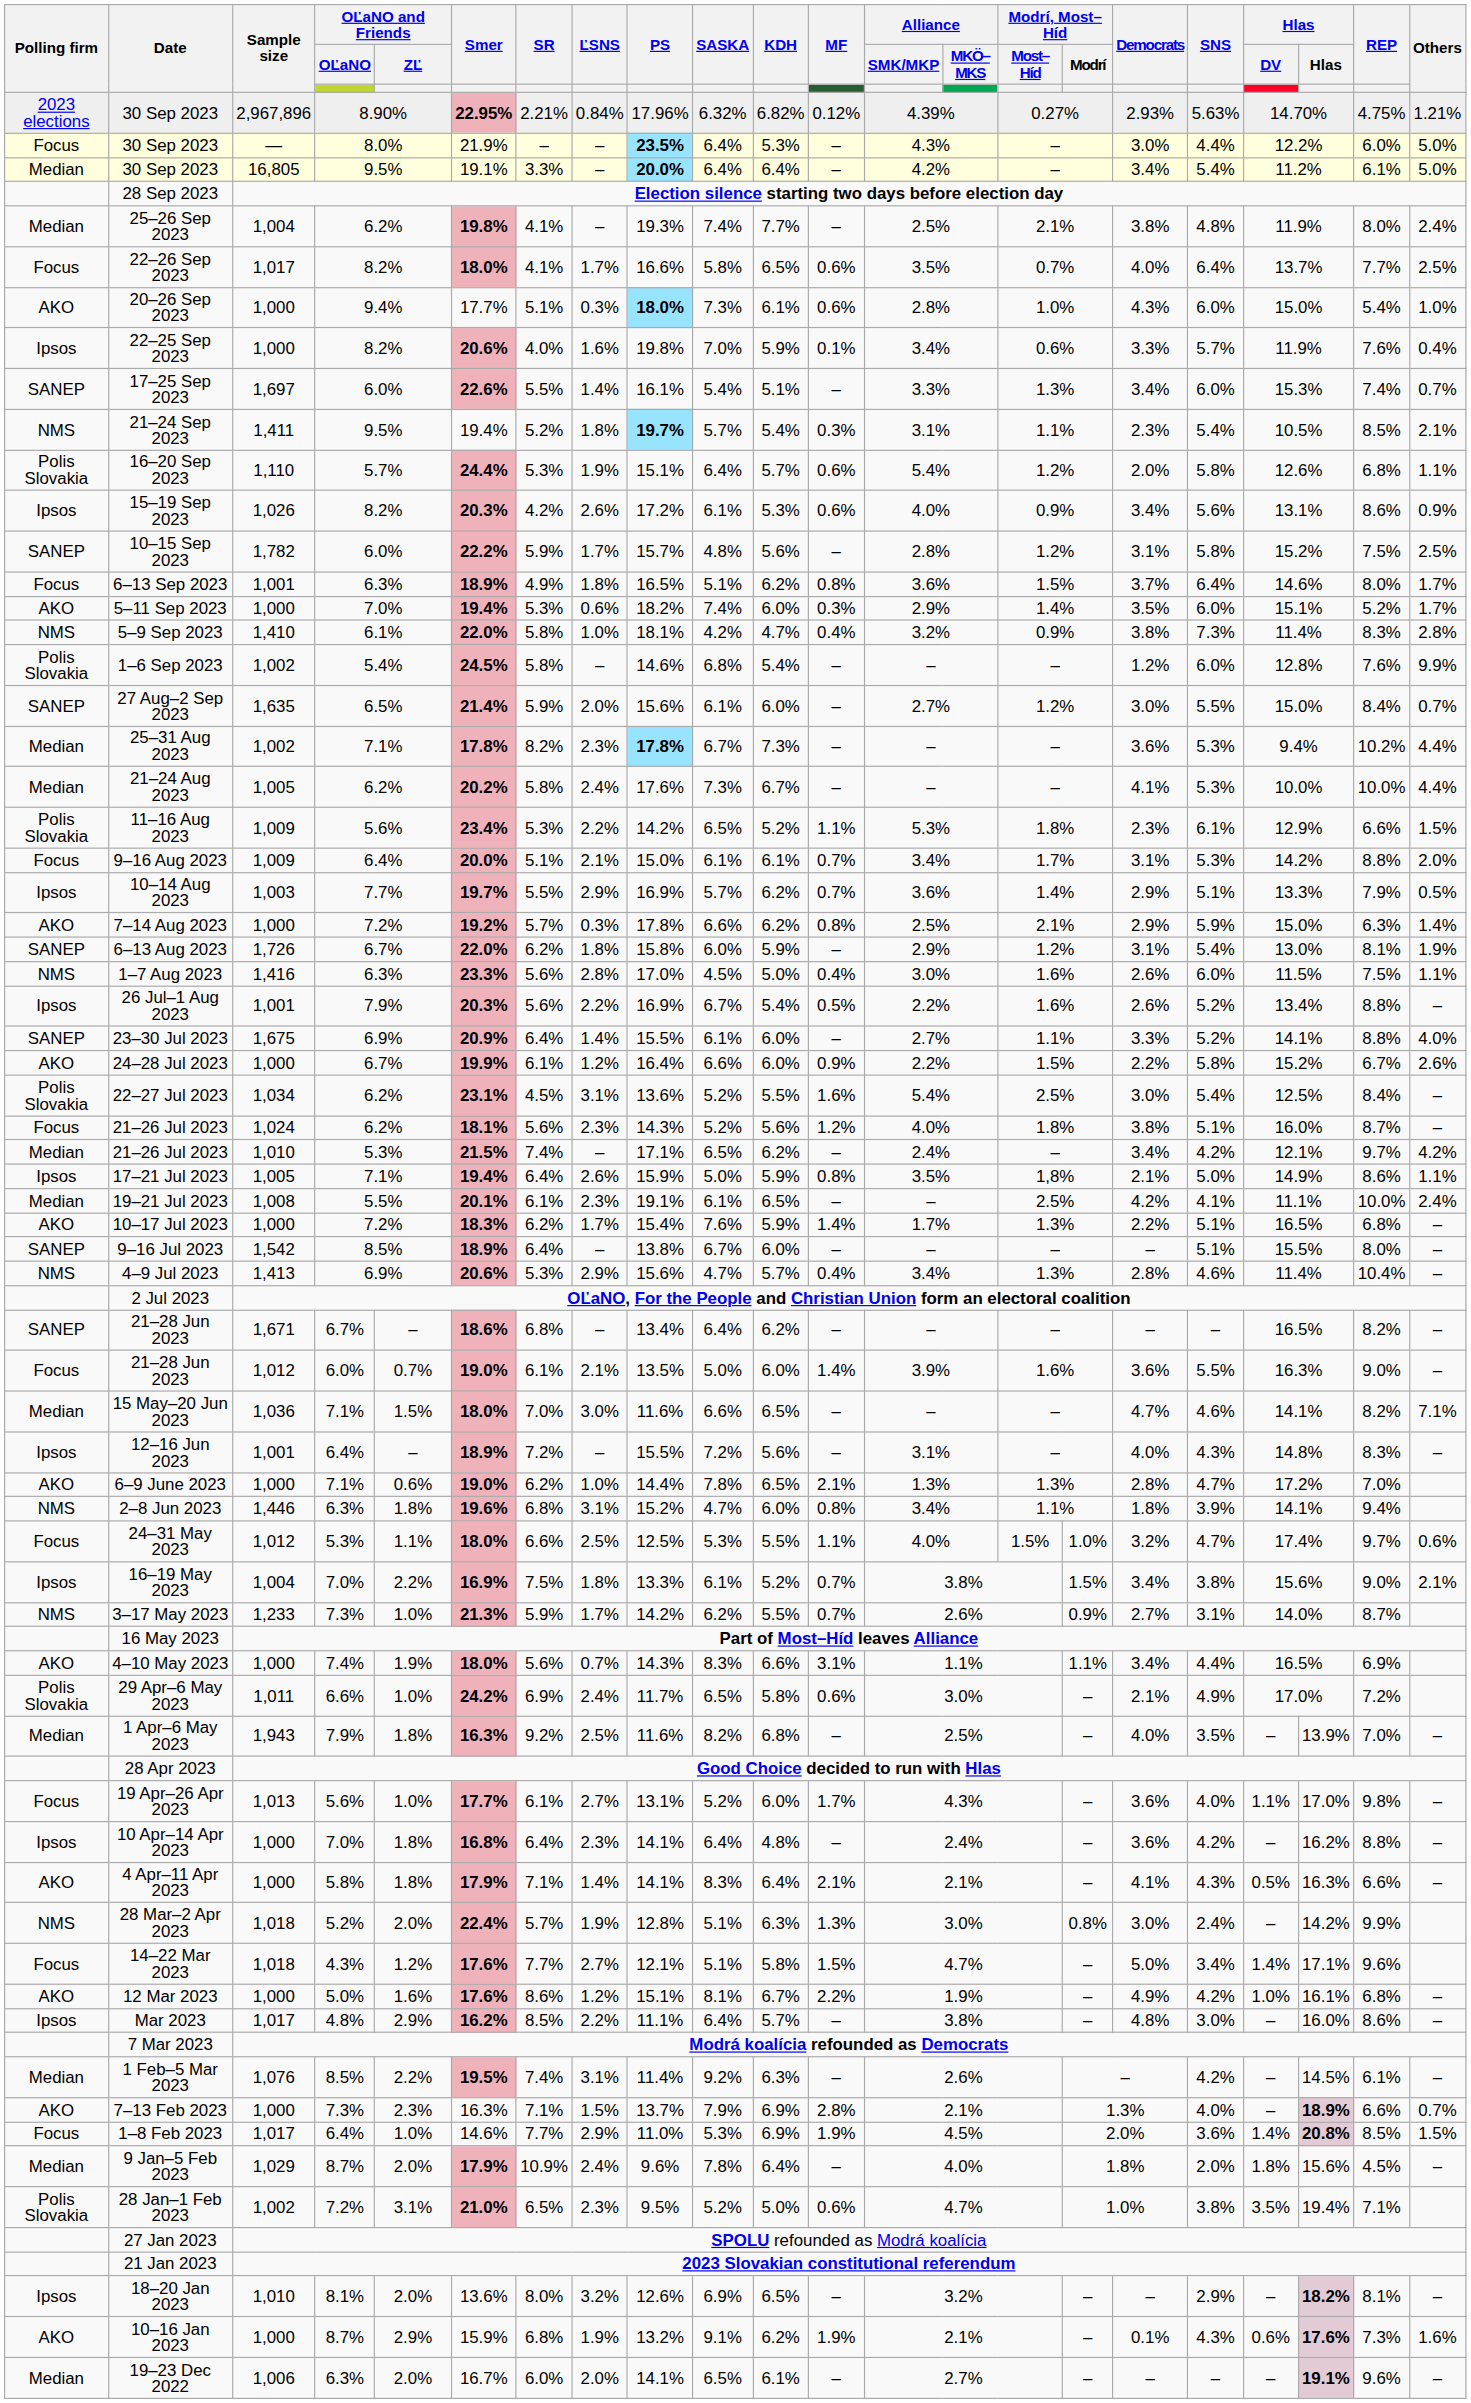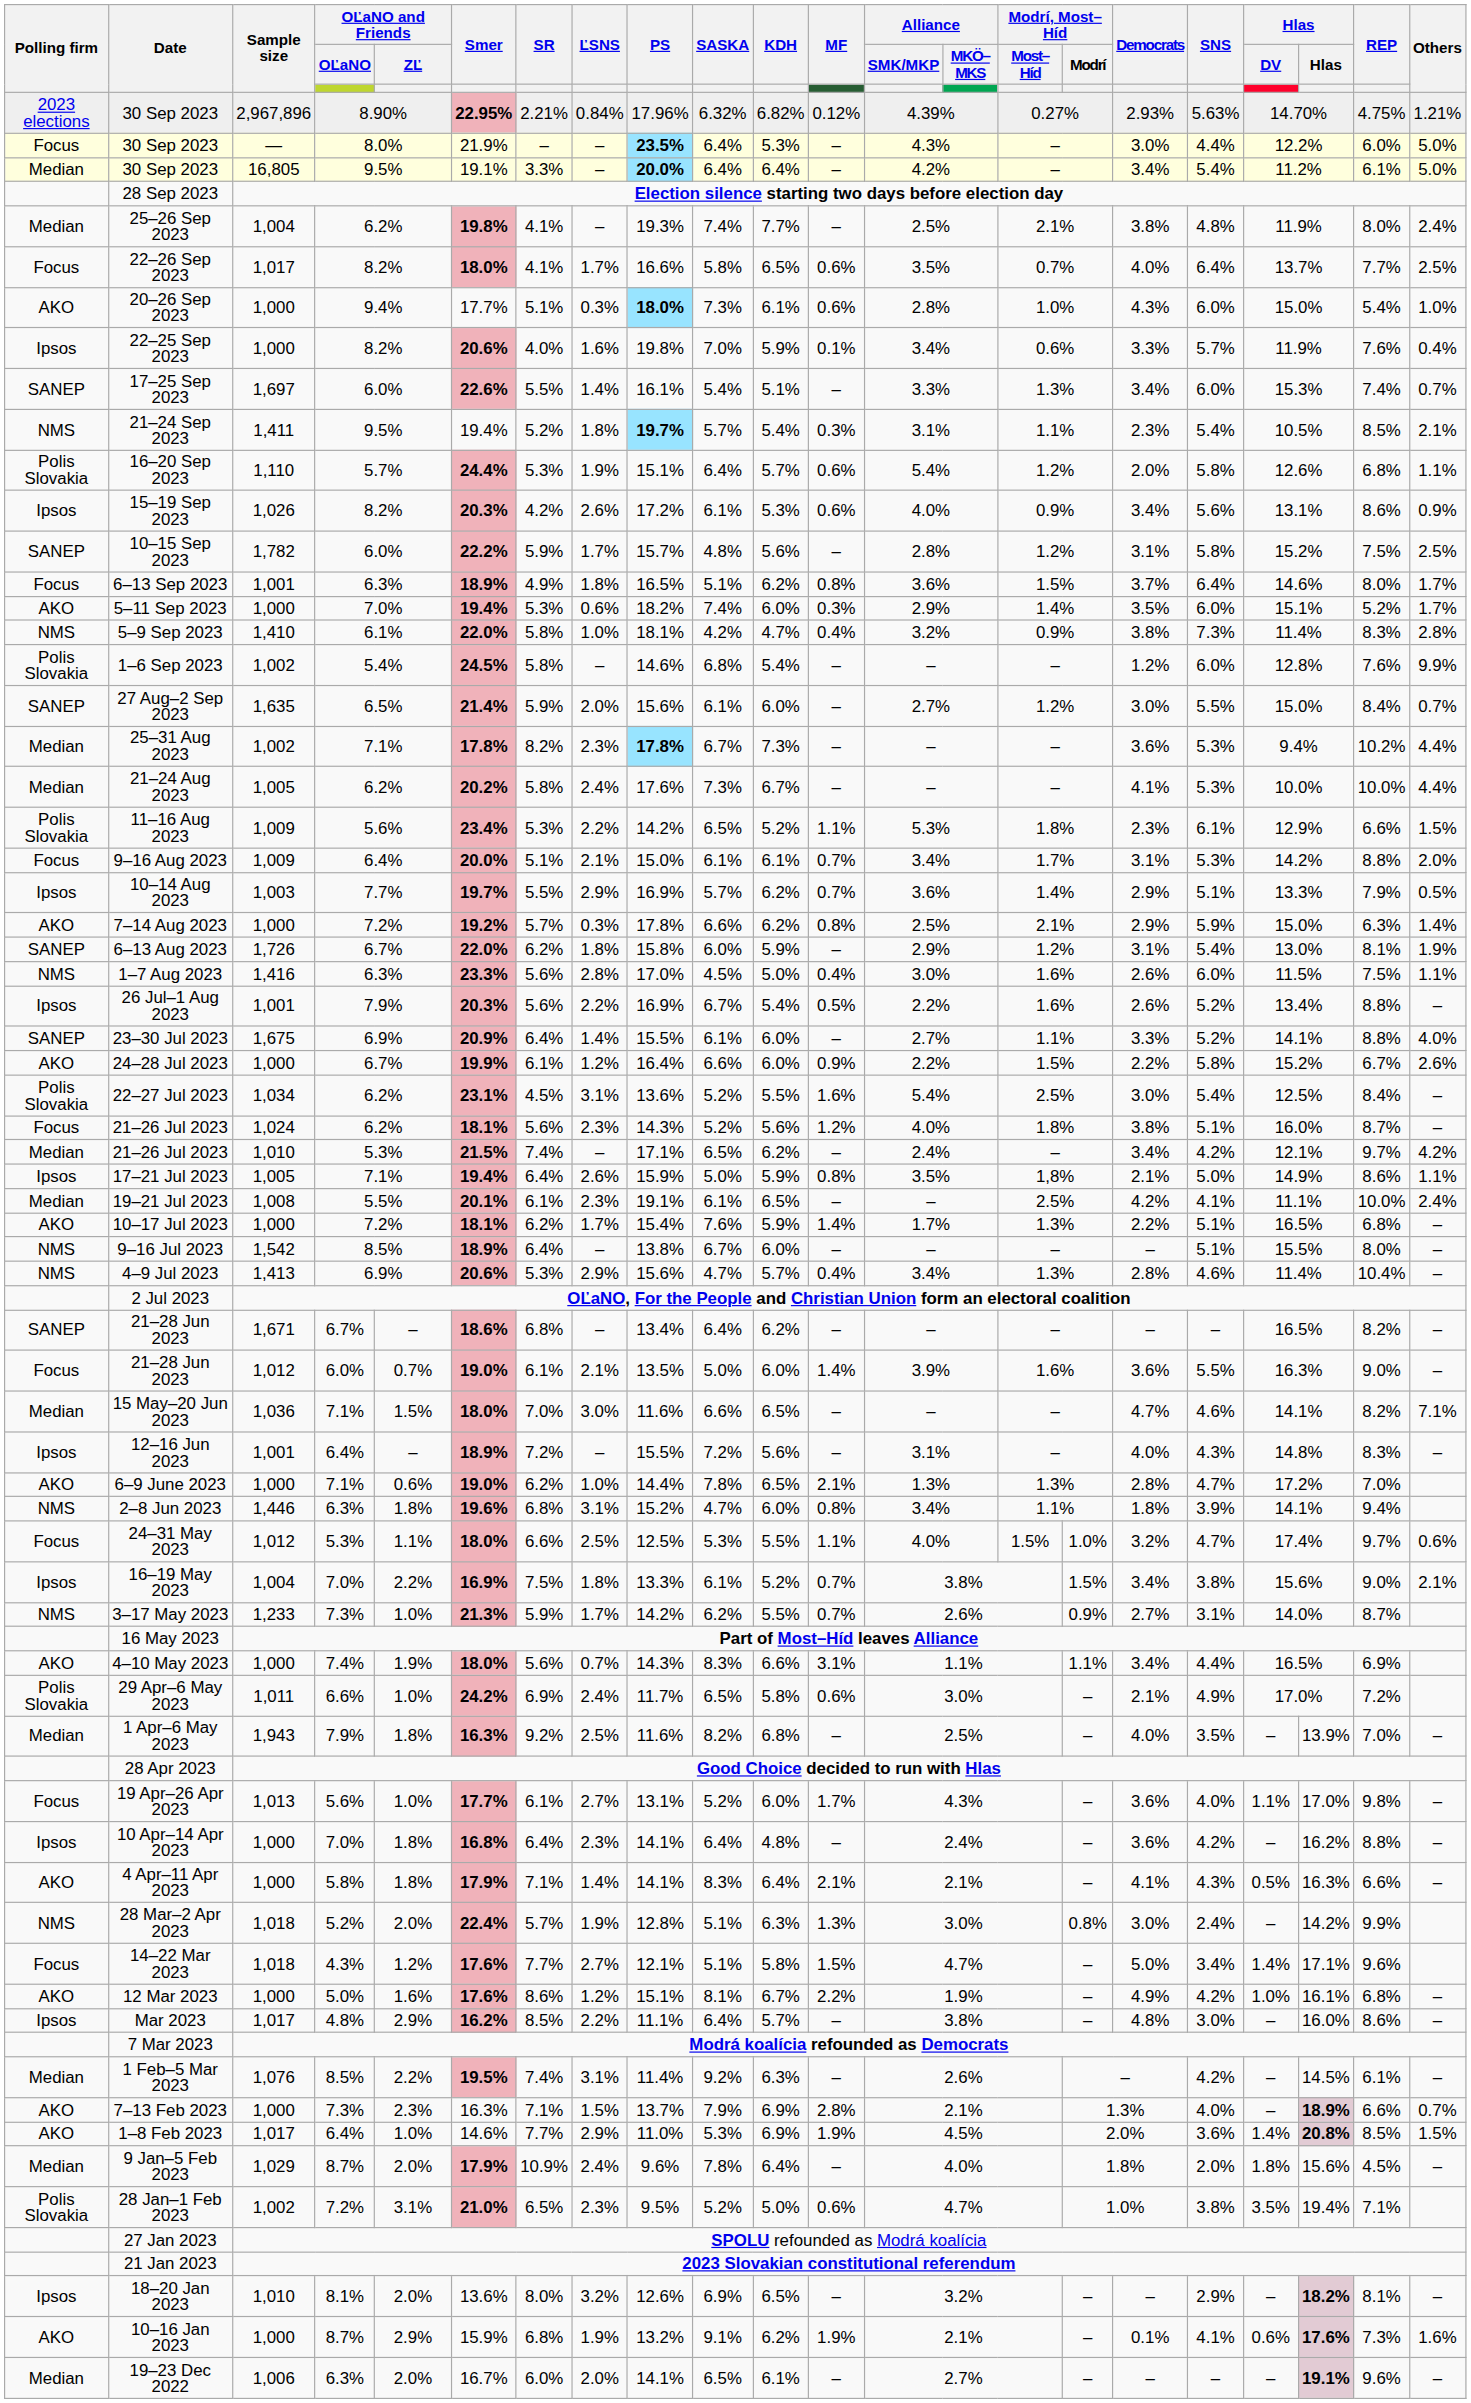(484, 1225) 18.3% -> (484, 1225) 18.1%
(56, 1249) SANEP -> (56, 1249) NMS
(56, 2134) Focus -> (56, 2134) AKO
(1216, 2337) 4.3% -> (1216, 2337) 4.1%
